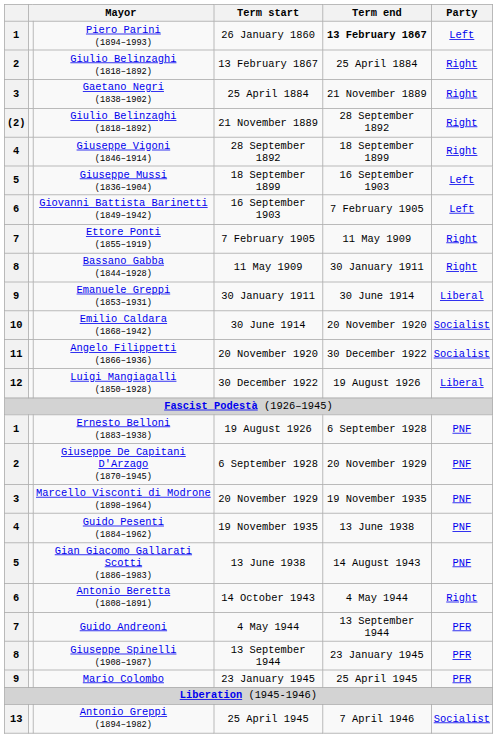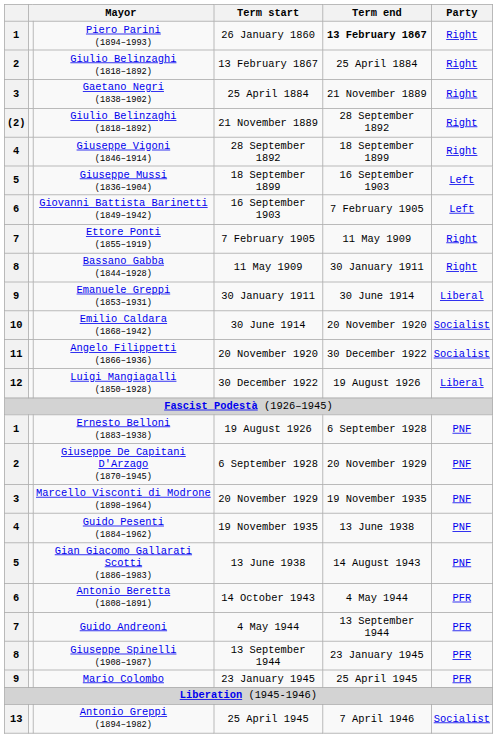(462, 36) Left -> (462, 36) Right
(462, 598) Right -> (462, 598) PFR
